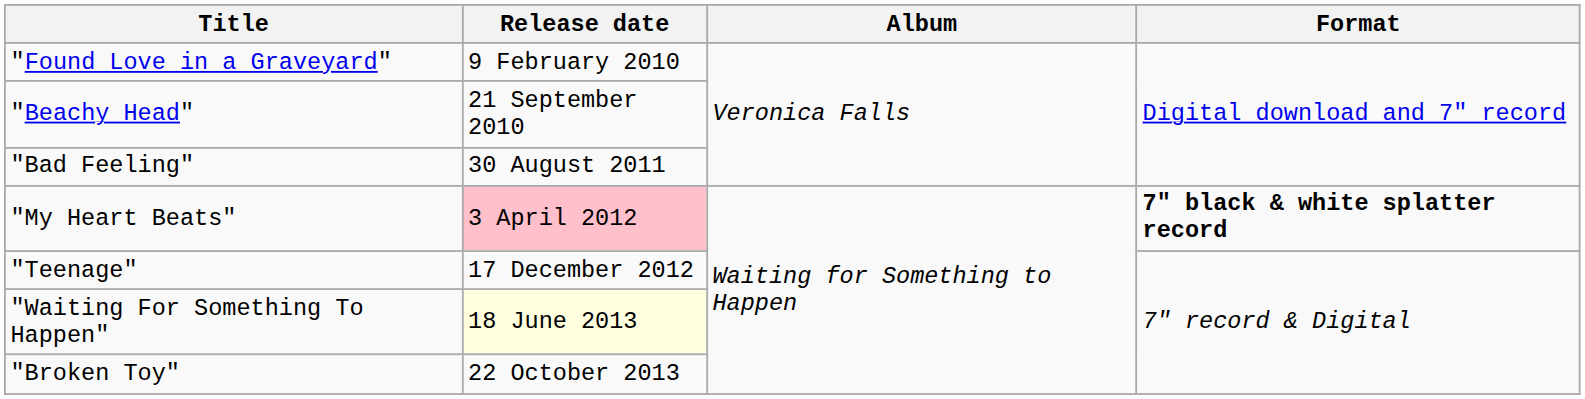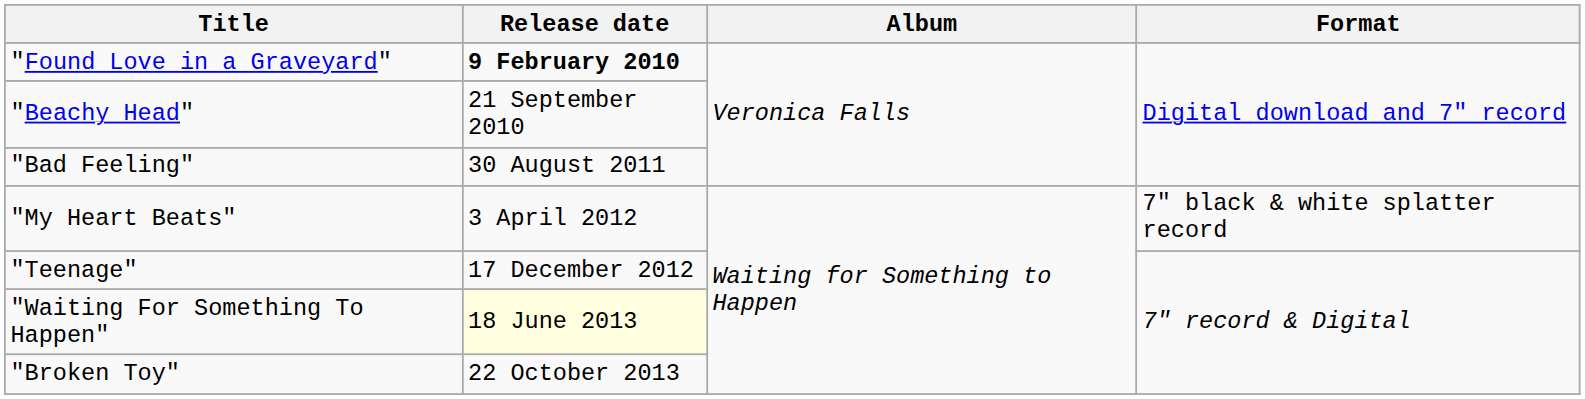(574, 62) normal -> (574, 62) bold
(553, 218) pink background -> (553, 218) no background
(1319, 218) bold -> (1319, 218) normal
